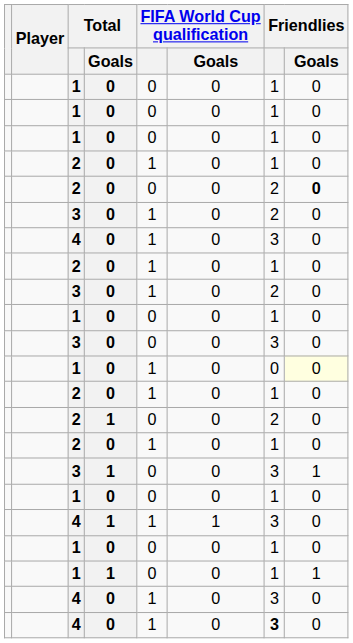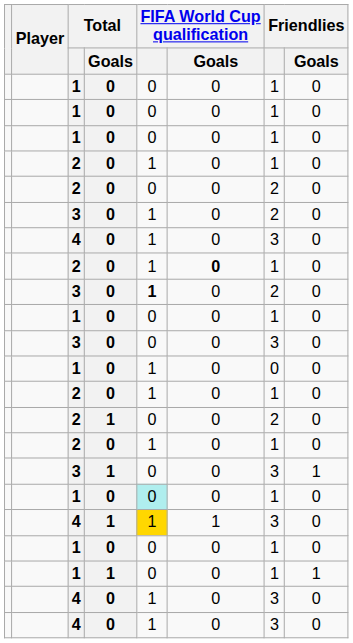(316, 189) bold -> (316, 189) normal
(216, 266) normal -> (216, 266) bold
(152, 291) normal -> (152, 291) bold
(316, 368) lightyellow background -> (316, 368) no background
(152, 496) no background -> (152, 496) paleturquoise background
(152, 522) no background -> (152, 522) gold background
(274, 624) bold -> (274, 624) normal
